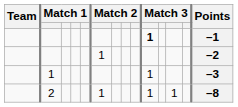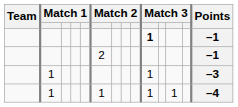(102, 56) 1 -> (102, 56) 2
(212, 56) –2 -> (212, 56) –1
(51, 93) 2 -> (51, 93) 1
(212, 93) –8 -> (212, 93) –4
